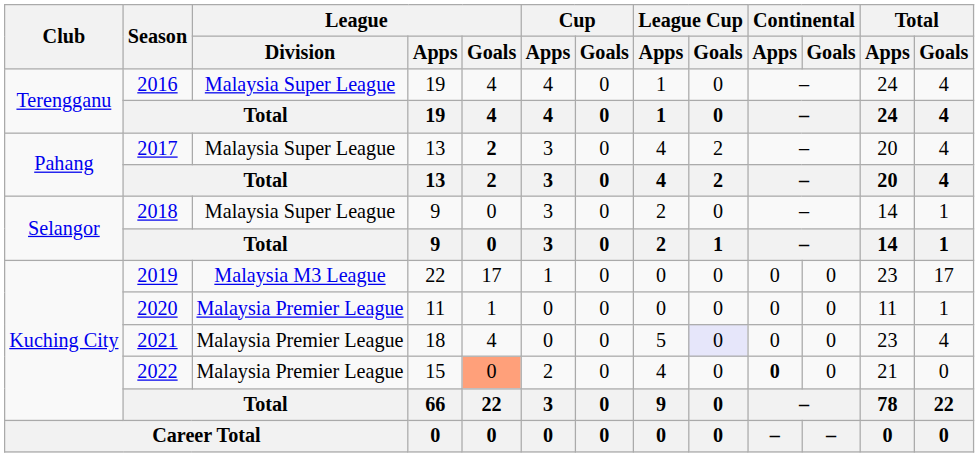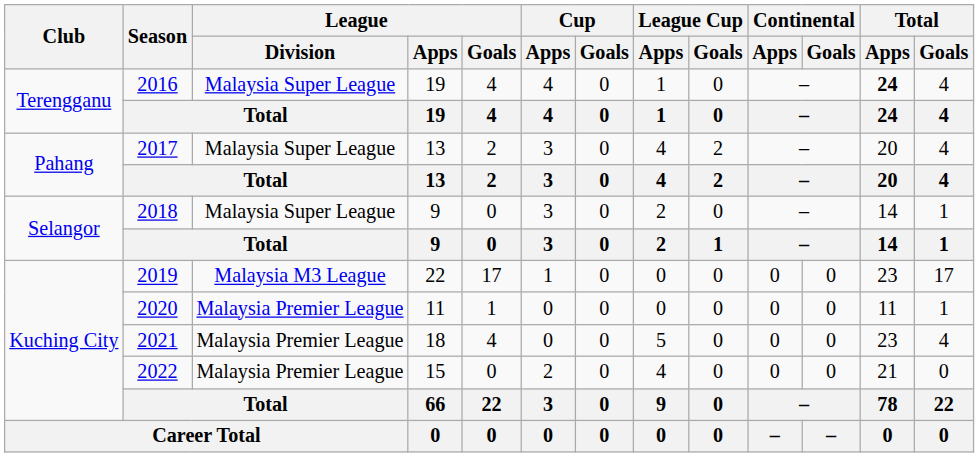(887, 84) normal -> (887, 84) bold
(492, 148) bold -> (492, 148) normal
(718, 340) lavender background -> (718, 340) no background
(492, 372) lightsalmon background -> (492, 372) no background
(775, 372) bold -> (775, 372) normal
